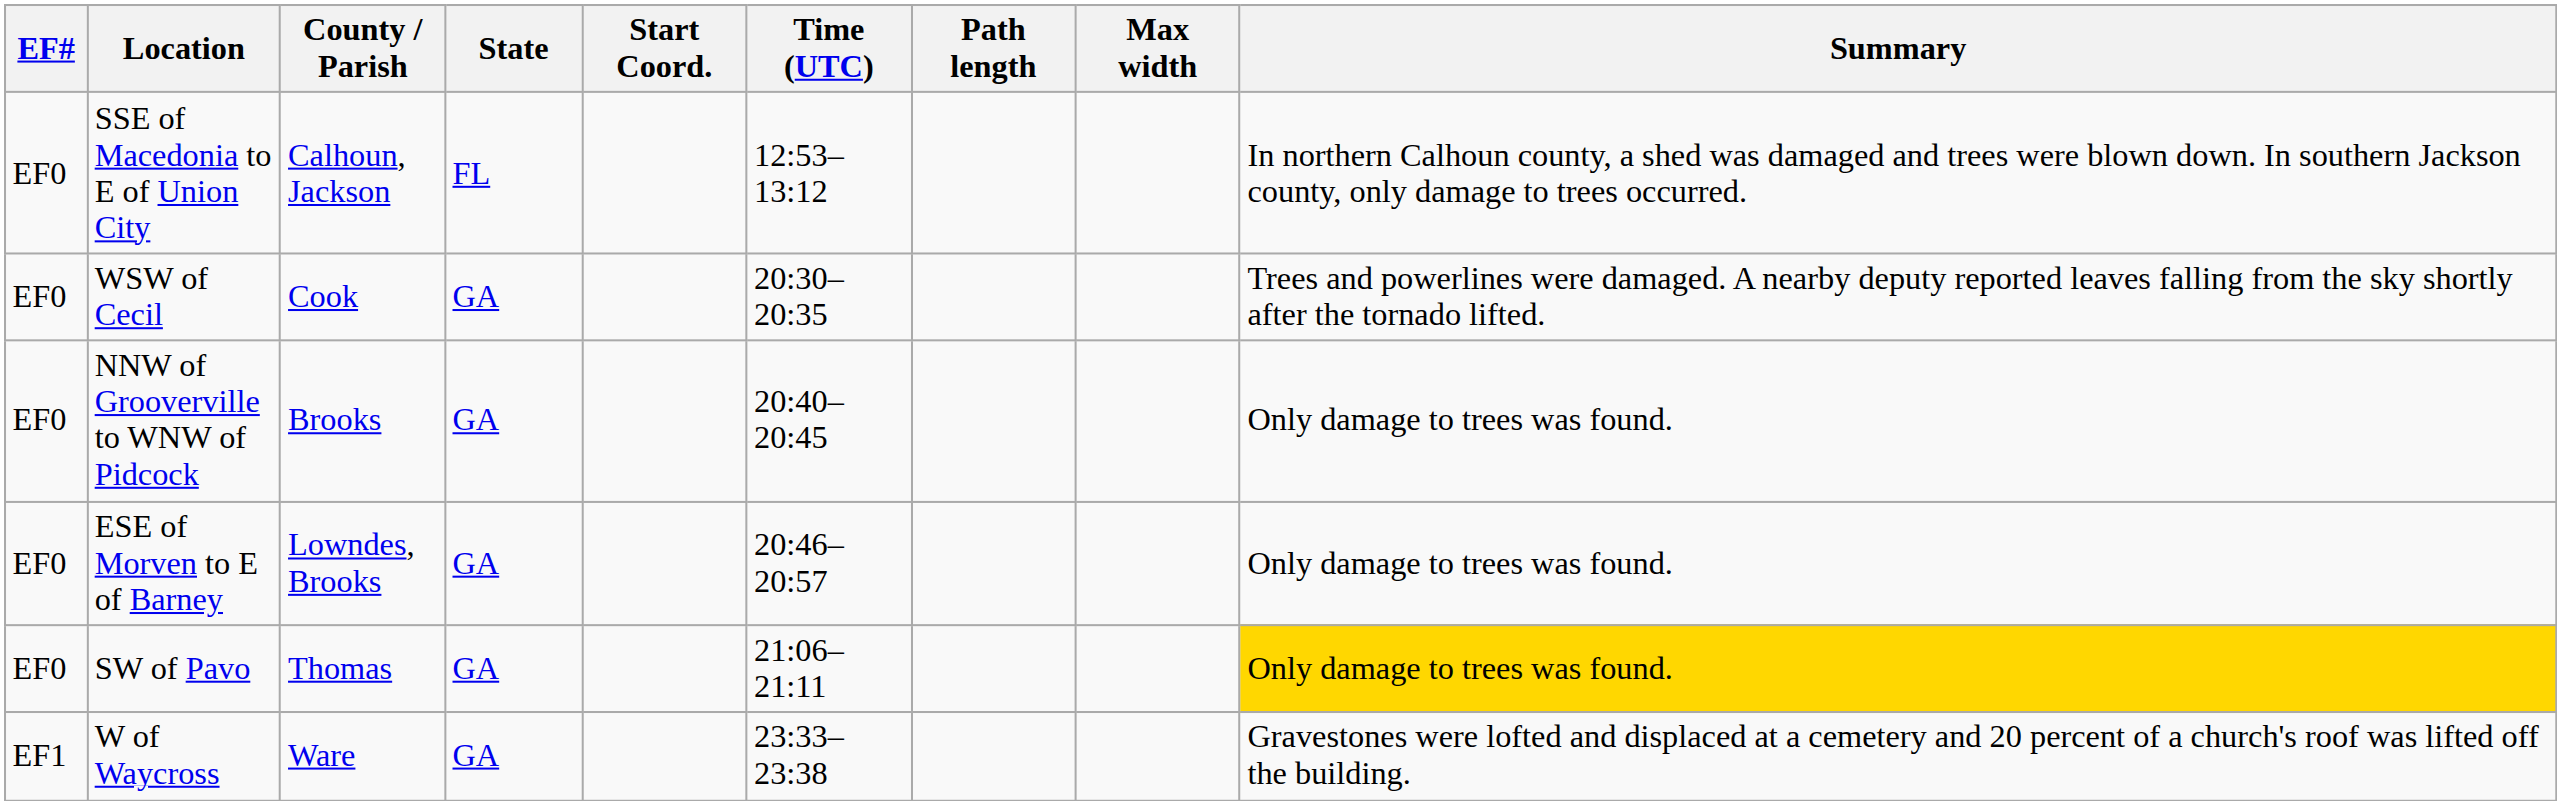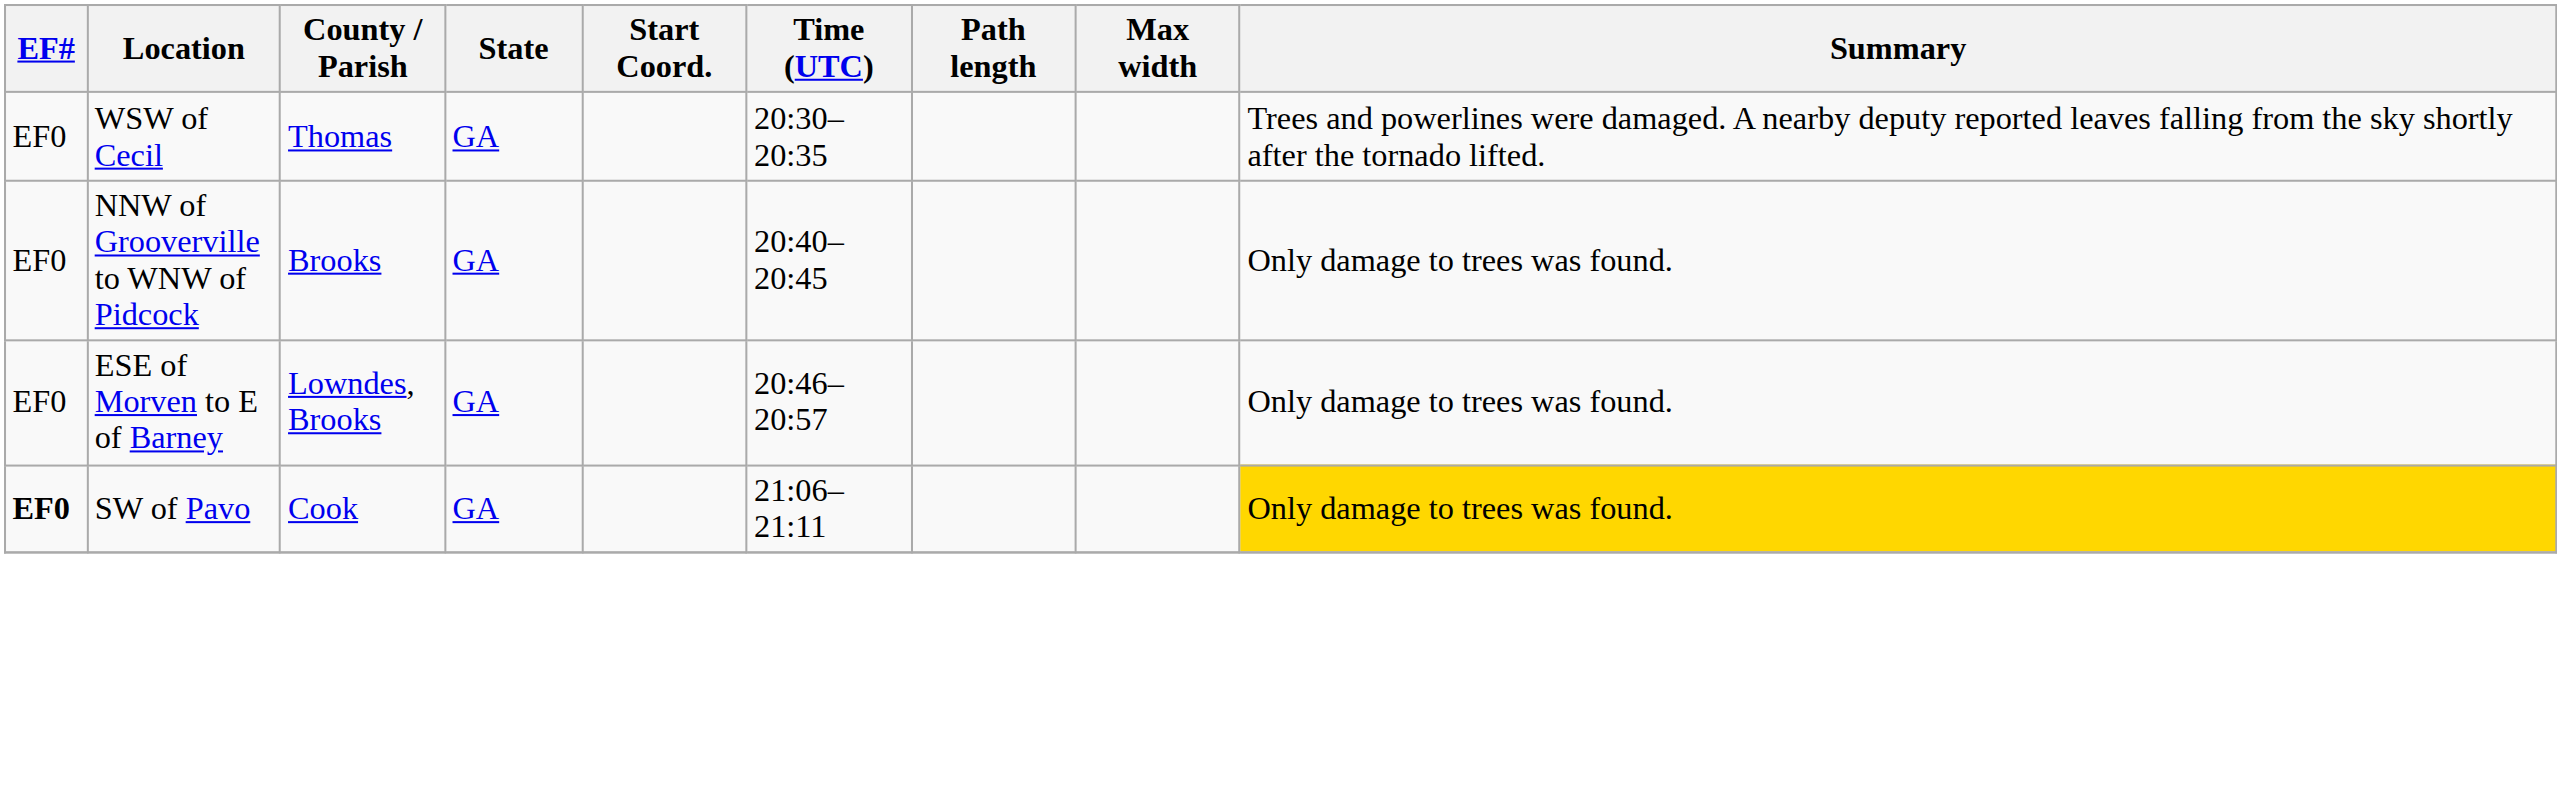- row: (183, 172)
(323, 296) Cook -> (340, 135) Thomas
(39, 668) normal -> (41, 507) bold
(340, 668) Thomas -> (323, 507) Cook
- row: (157, 755)
